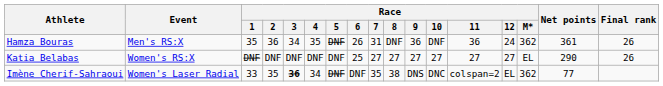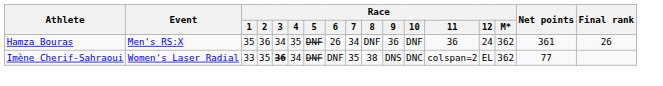(376, 42) 31 -> (354, 42) 34
- row: (43, 57)
